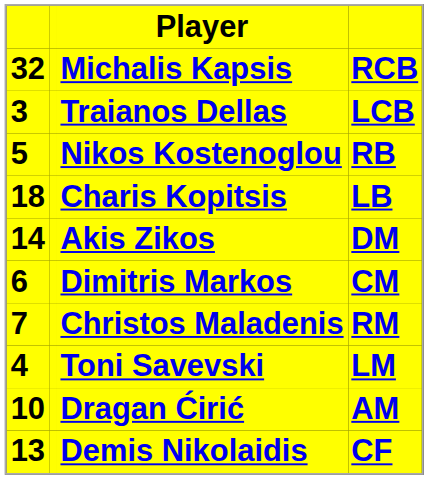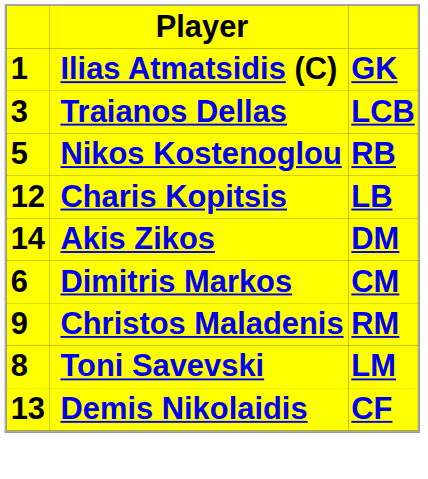+ row: (199, 69)
- row: (176, 69)
(28, 196) 18 -> (28, 196) 12
(19, 323) 7 -> (19, 323) 9
(19, 366) 4 -> (19, 366) 8
- row: (152, 408)
